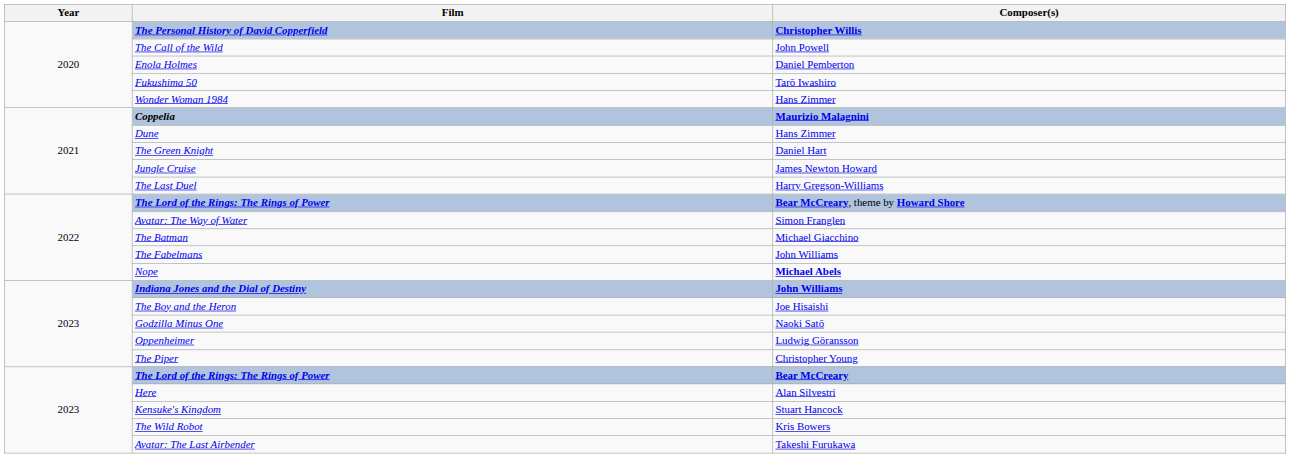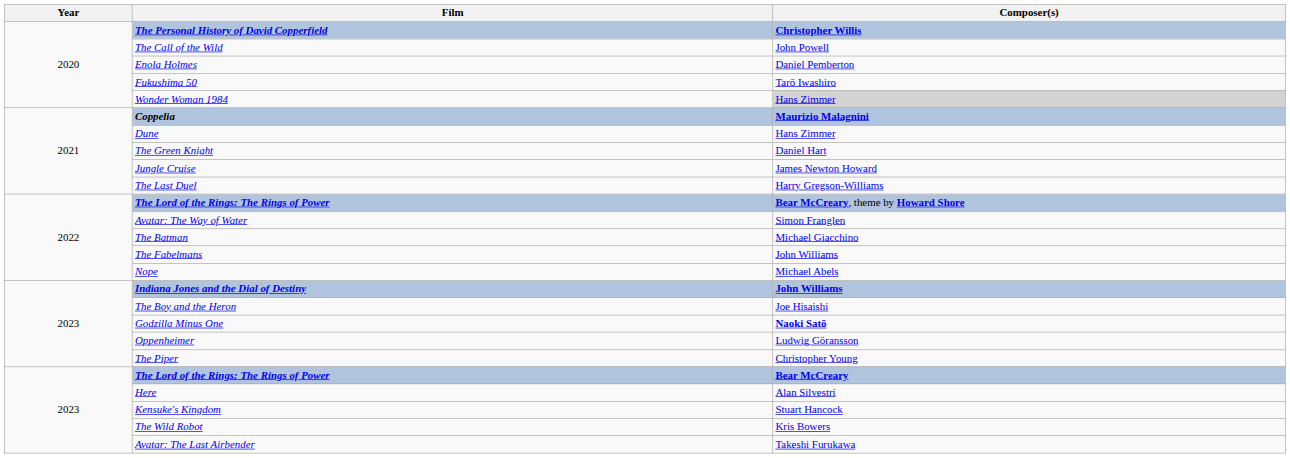(805, 99) no background -> (805, 99) lightgrey background
(808, 271) bold -> (807, 271) normal
(800, 323) normal -> (801, 323) bold
